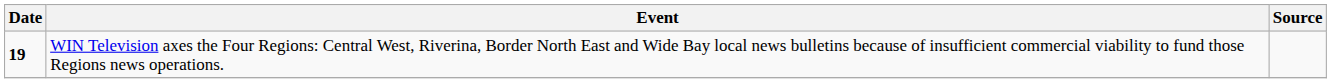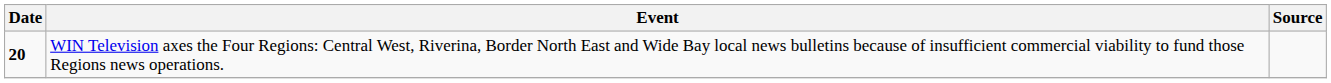(17, 54) 19 -> (17, 54) 20
